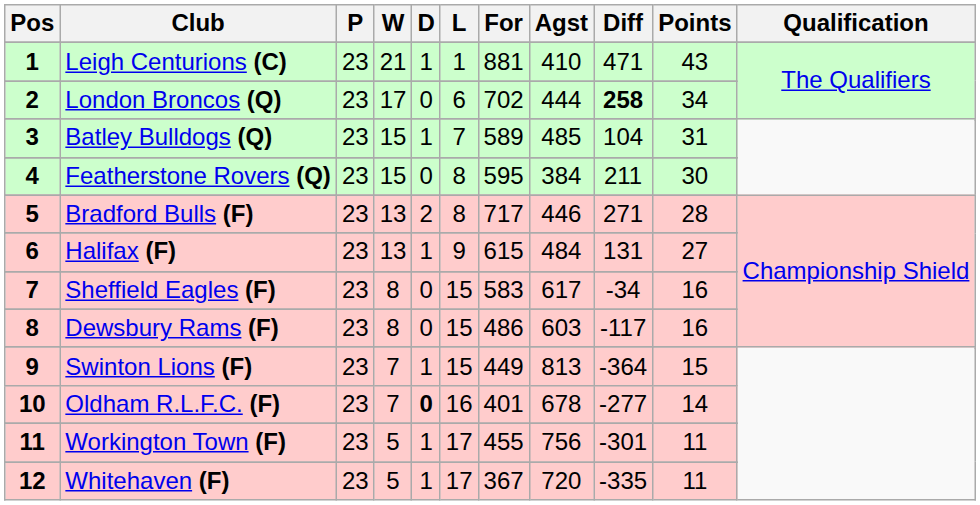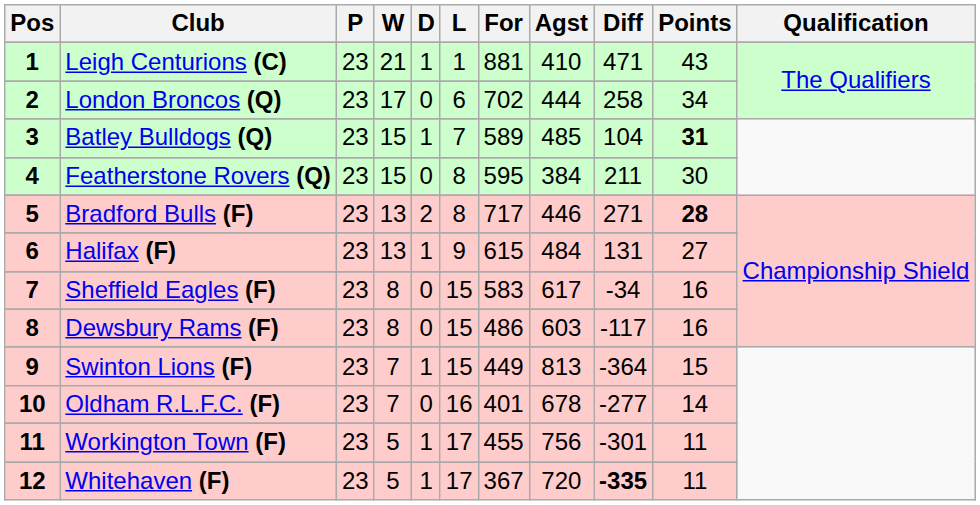(623, 99) bold -> (623, 99) normal
(695, 137) normal -> (695, 137) bold
(695, 213) normal -> (695, 213) bold
(426, 404) bold -> (426, 404) normal
(623, 480) normal -> (623, 480) bold
